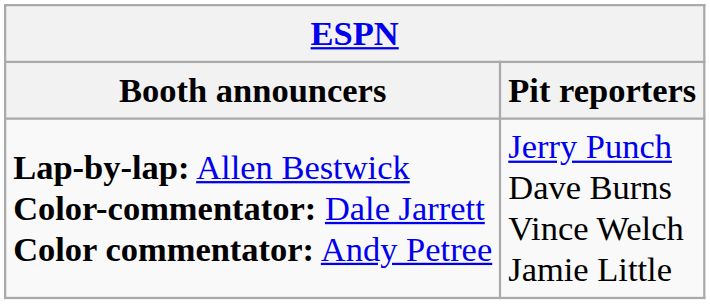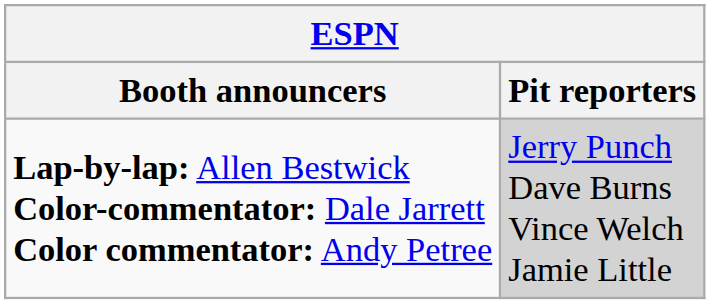(596, 208) no background -> (596, 208) lightgrey background
